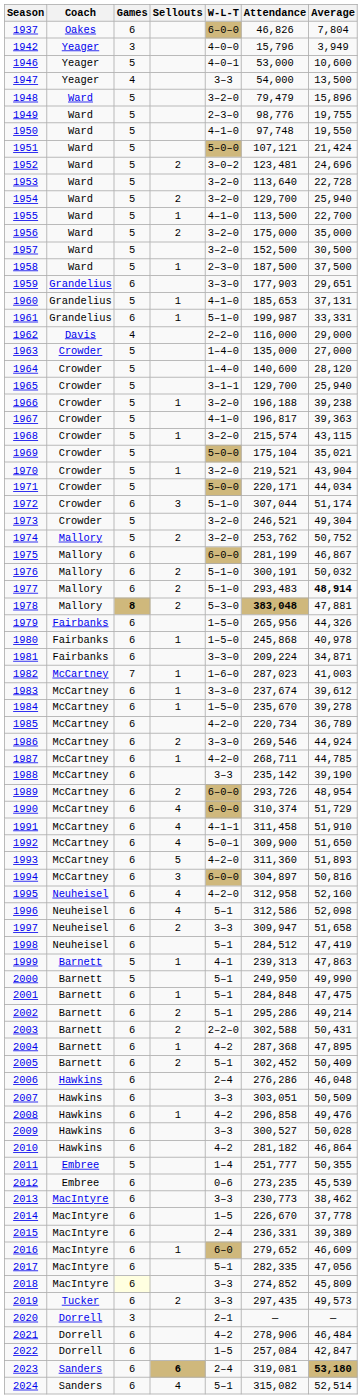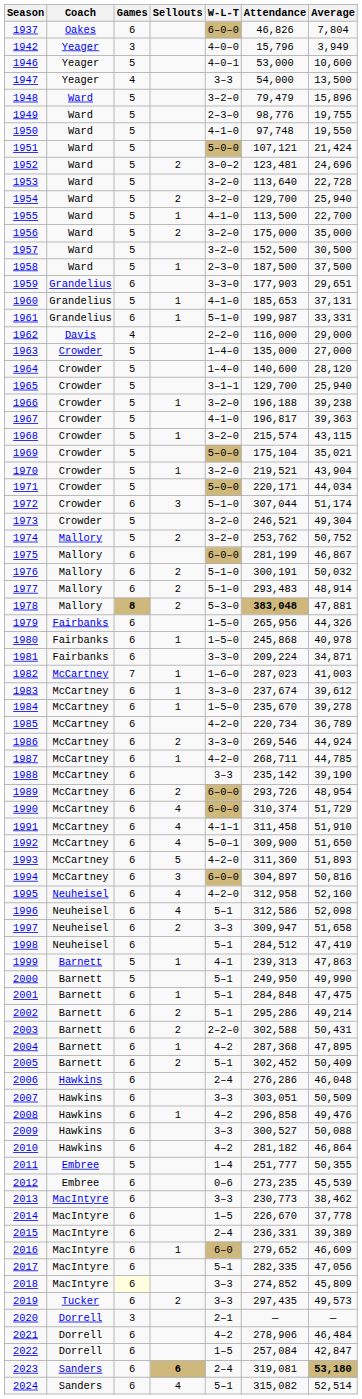(333, 589) bold -> (333, 589) normal
(333, 1132) 50,028 -> (333, 1132) 50,088
